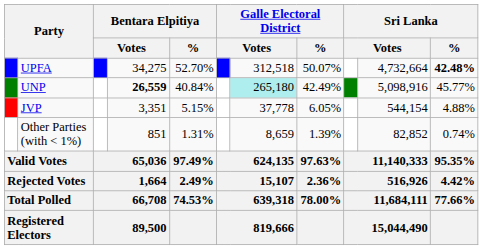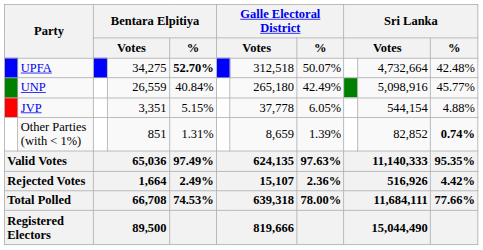(195, 68) normal -> (193, 68) bold
(455, 68) bold -> (456, 68) normal
(149, 87) bold -> (149, 87) normal
(274, 87) paleturquoise background -> (274, 87) no background
(459, 134) normal -> (458, 134) bold
